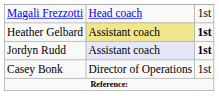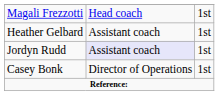(124, 32) khaki background -> (124, 32) no background
(204, 32) bold -> (204, 32) normal
(204, 50) bold -> (204, 50) normal
